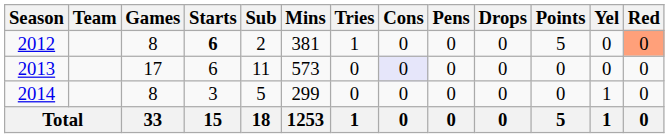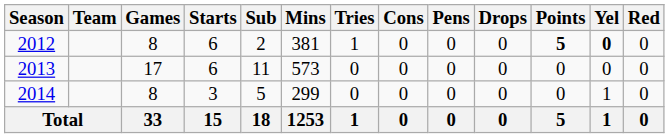(213, 43) bold -> (213, 43) normal
(561, 43) normal -> (561, 43) bold
(607, 43) normal -> (607, 43) bold
(644, 43) lightsalmon background -> (644, 43) no background
(404, 68) lavender background -> (404, 68) no background
